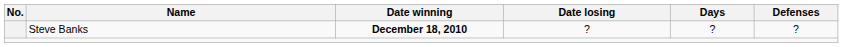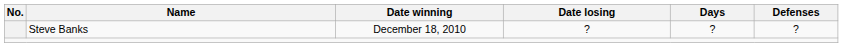(420, 29) bold -> (420, 29) normal
